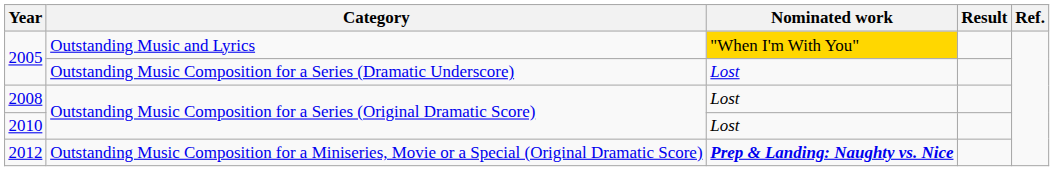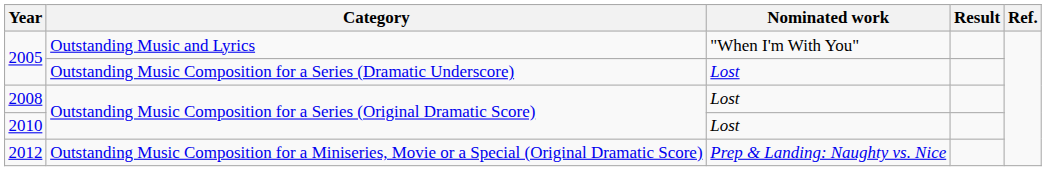(785, 44) gold background -> (785, 44) no background
(832, 152) bold -> (828, 152) normal
